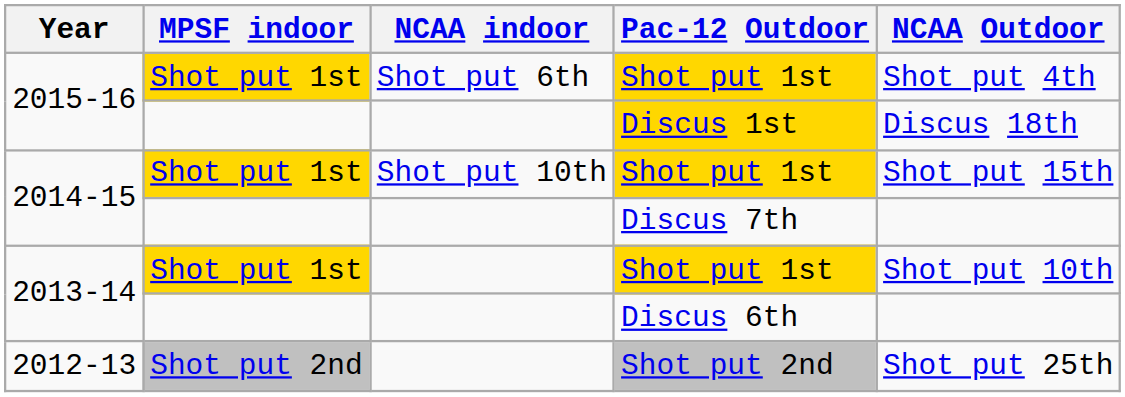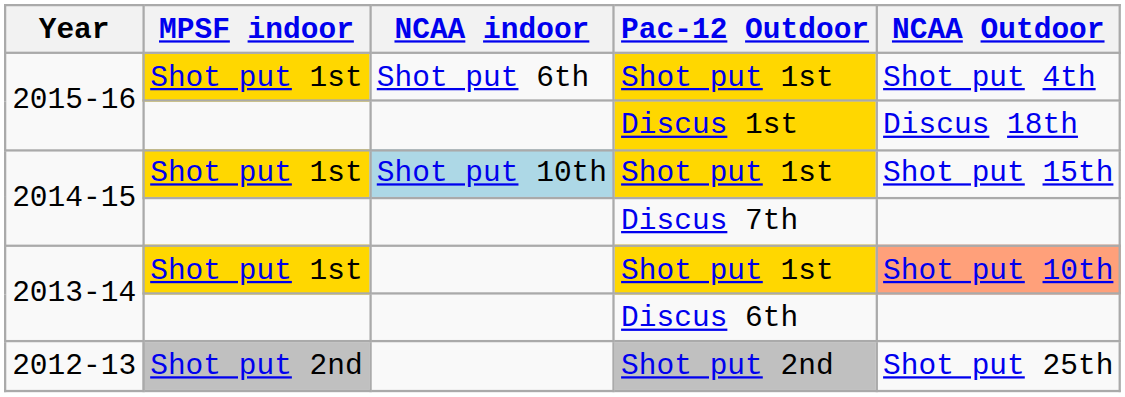(492, 173) no background -> (492, 173) lightblue background
(998, 270) no background -> (998, 270) lightsalmon background
